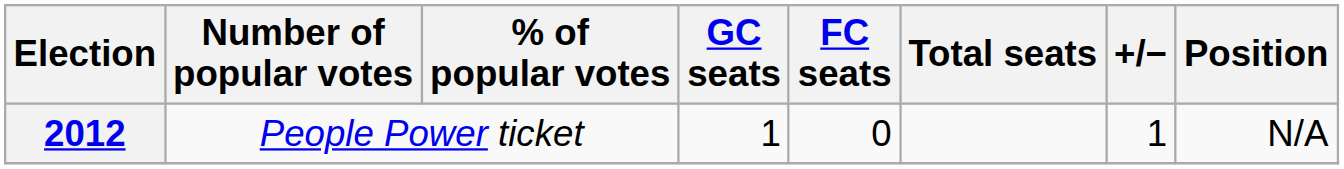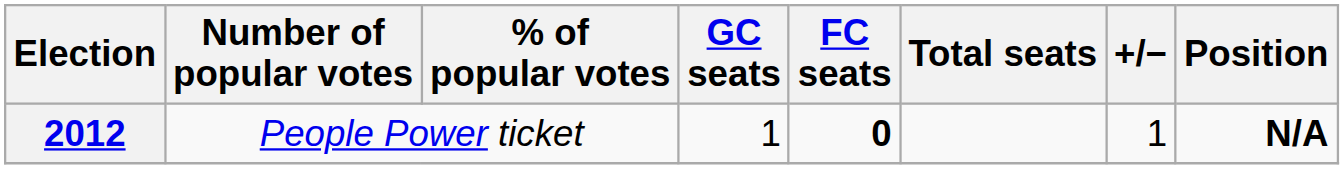(881, 132) normal -> (881, 132) bold
(1298, 132) normal -> (1297, 132) bold
